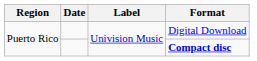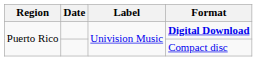(207, 30) normal -> (209, 30) bold
(200, 47) bold -> (198, 47) normal
